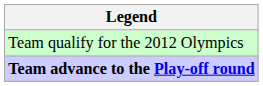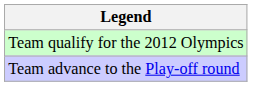(131, 68) bold -> (124, 68) normal
